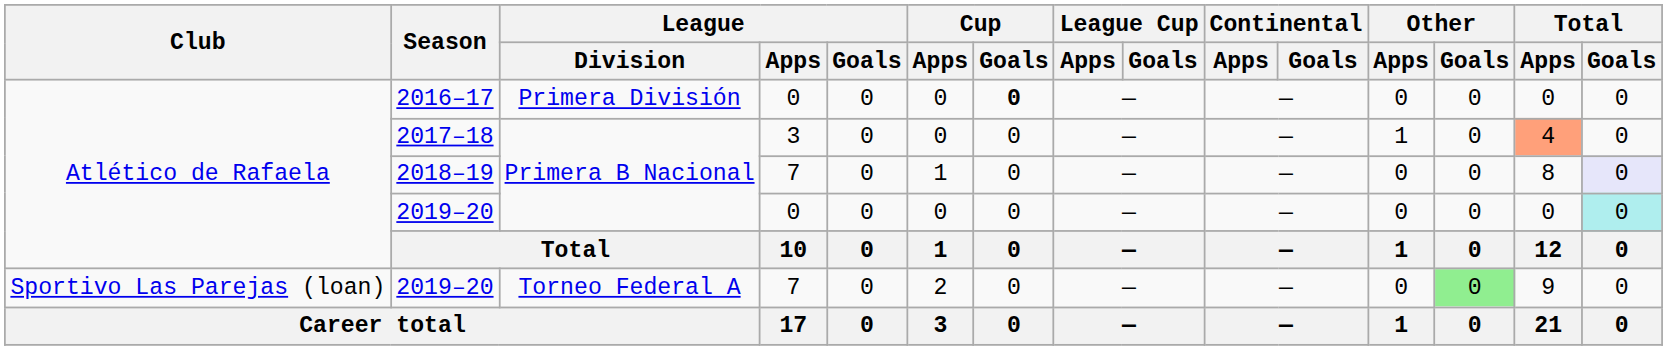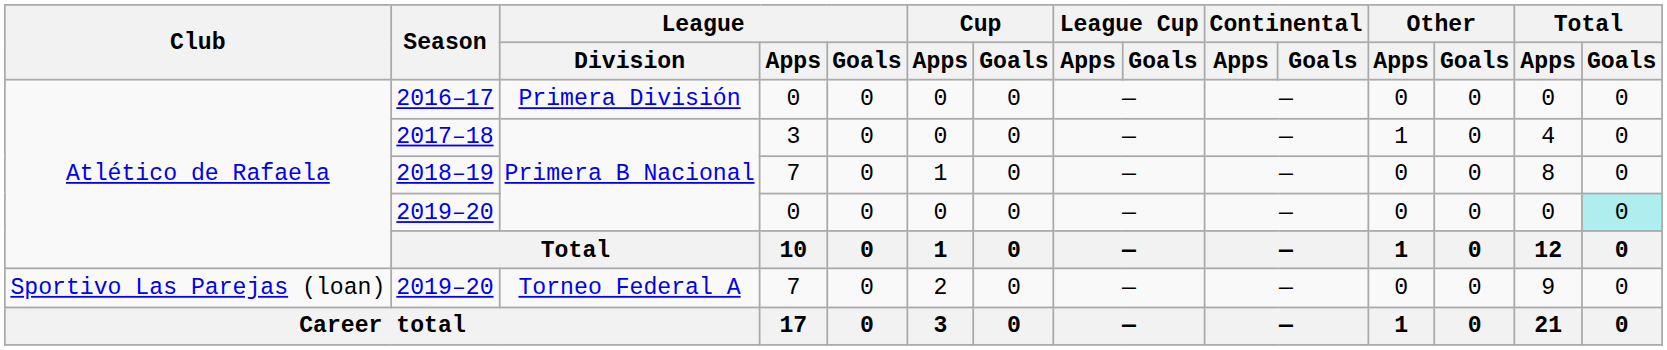(1014, 99) bold -> (1014, 99) normal
(1548, 137) lightsalmon background -> (1548, 137) no background
(1622, 175) lavender background -> (1622, 175) no background
(1475, 288) lightgreen background -> (1475, 288) no background
